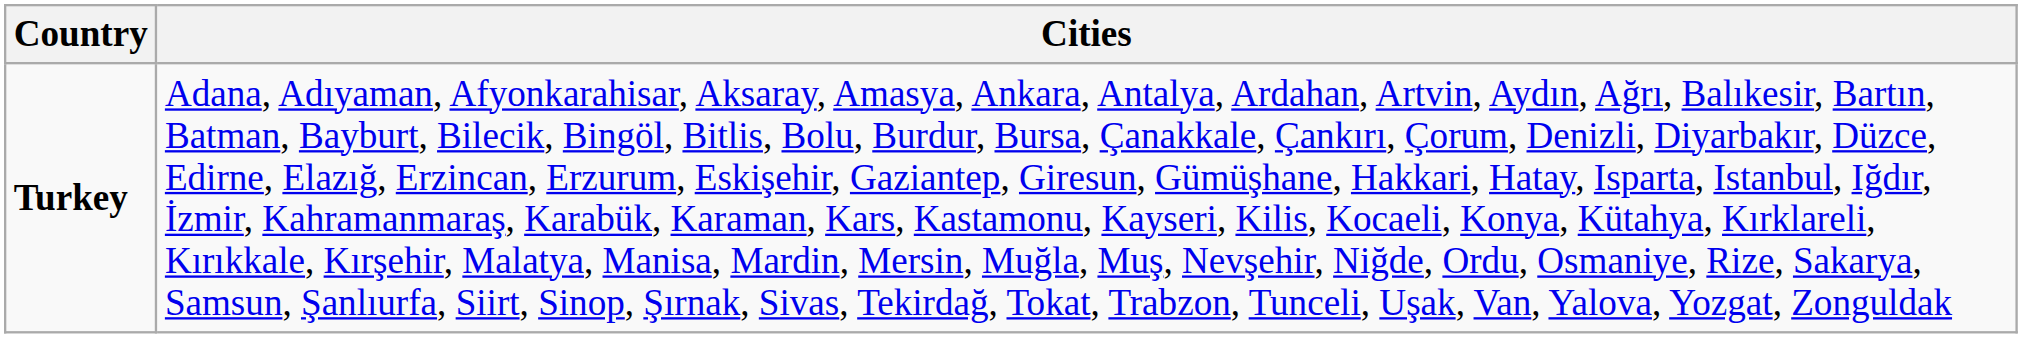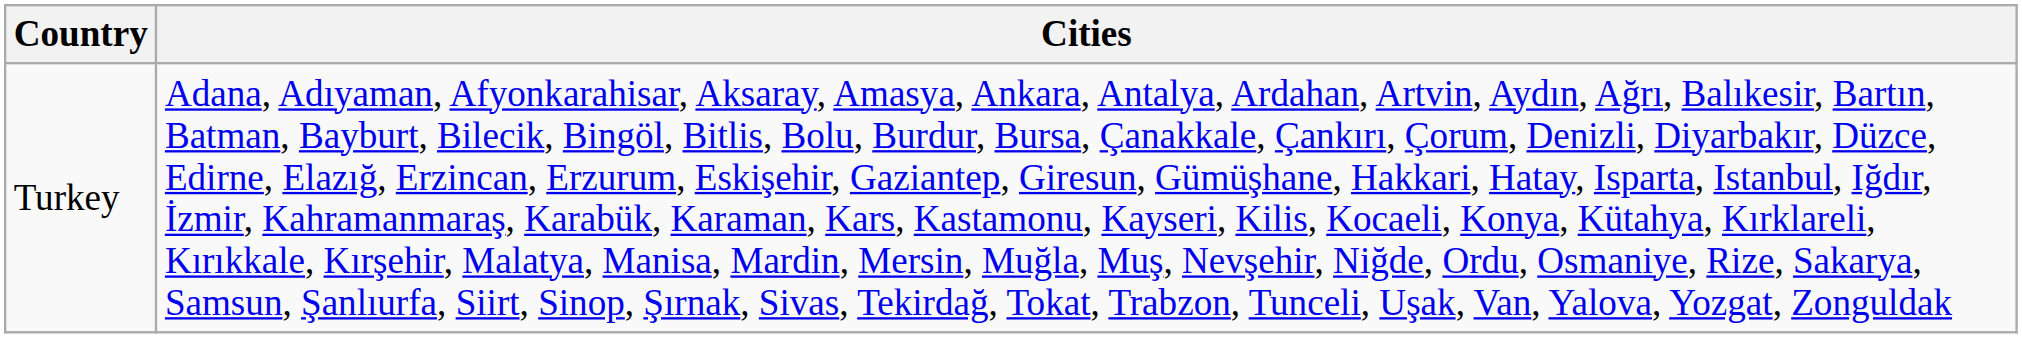(71, 197) bold -> (67, 197) normal
